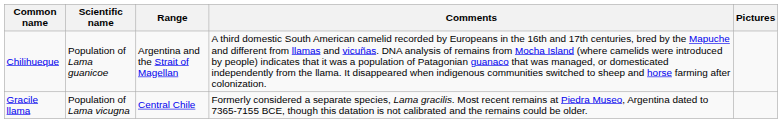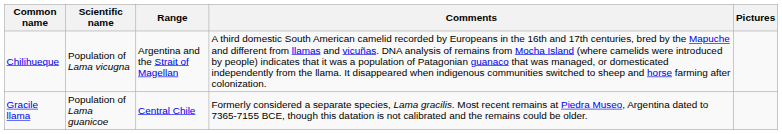(97, 61) Population of Lama guanicoe -> (99, 61) Population of Lama vicugna
(99, 105) Population of Lama vicugna -> (97, 110) Population of Lama guanicoe
